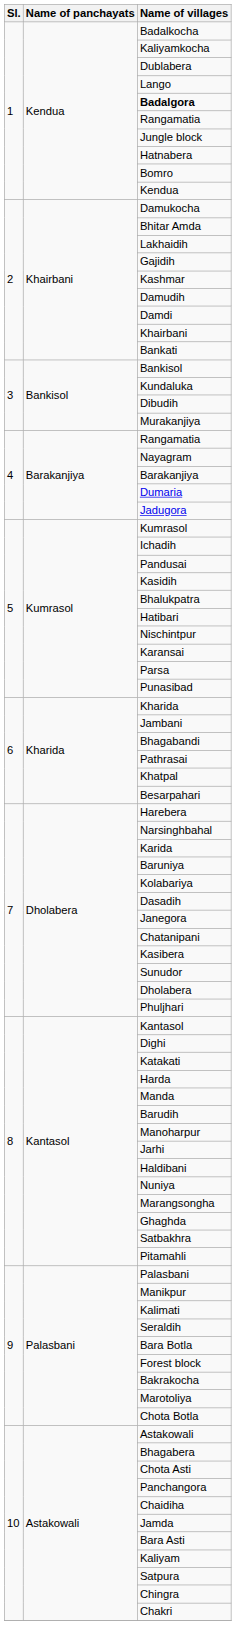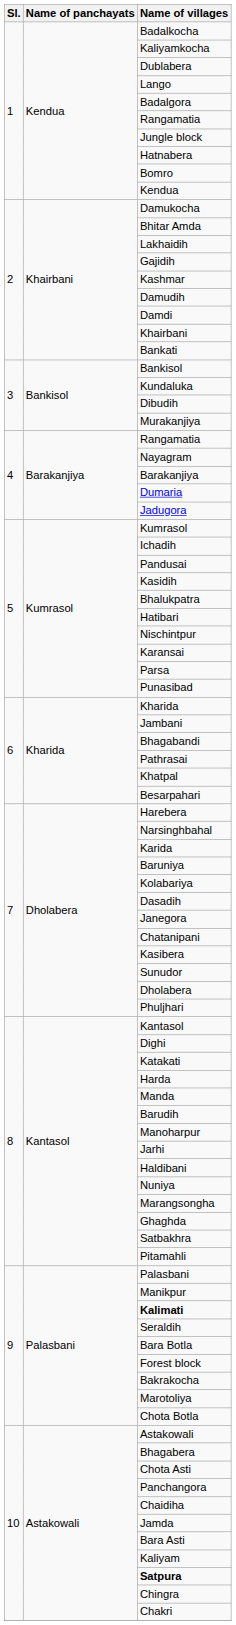(167, 102) bold -> (165, 102) normal
(160, 1310) normal -> (162, 1310) bold
(159, 1576) normal -> (161, 1576) bold
